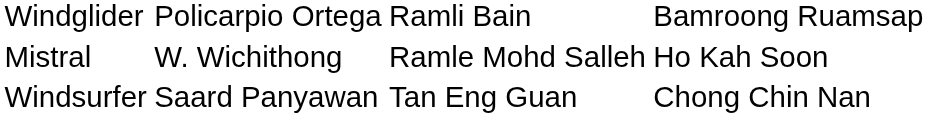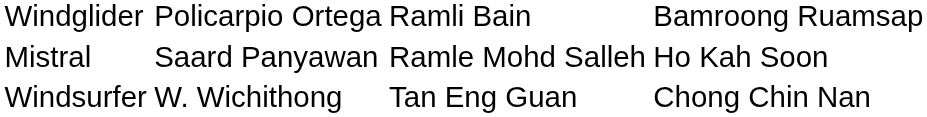(248, 57) W. Wichithong -> (266, 57) Saard Panyawan
(266, 97) Saard Panyawan -> (248, 97) W. Wichithong
